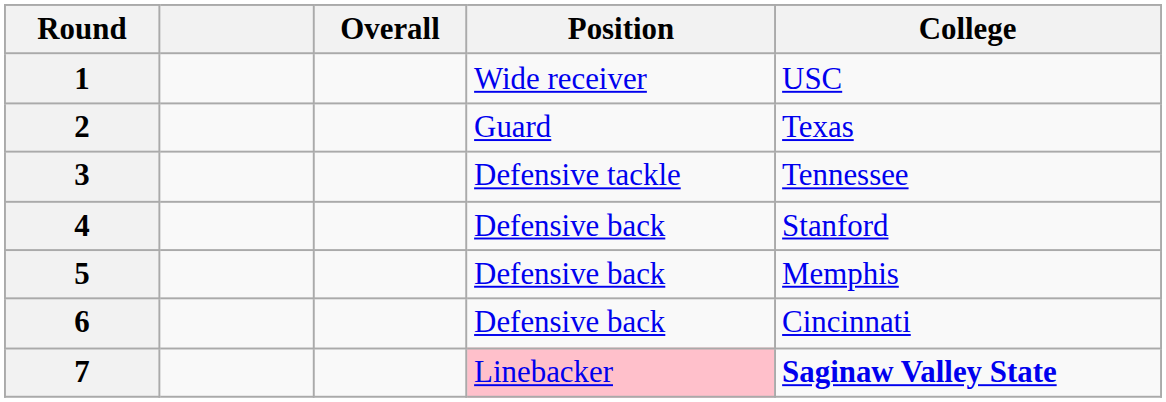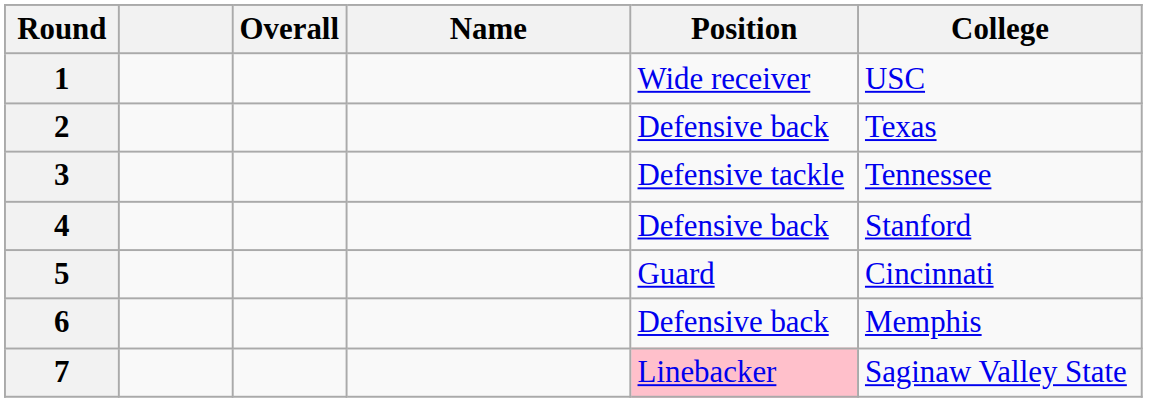+ column: (488, 28)
(513, 126) Guard -> (733, 126) Defensive back
(570, 273) Defensive back -> (676, 273) Guard
(840, 273) Memphis -> (929, 273) Cincinnati
(846, 322) Cincinnati -> (923, 322) Memphis
(919, 371) bold -> (996, 371) normal
